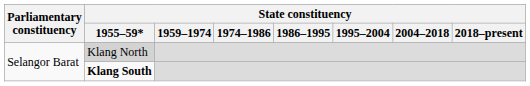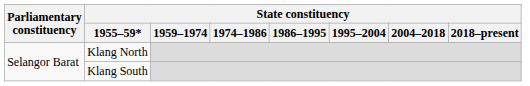(117, 52) lightgrey background -> (117, 52) no background
(120, 71) bold -> (117, 71) normal
